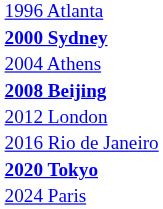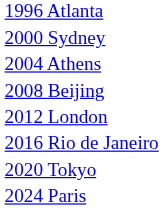(56, 37) bold -> (55, 37) normal
(56, 90) bold -> (54, 90) normal
(51, 169) bold -> (50, 169) normal
